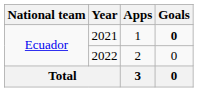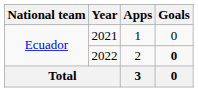(174, 35) bold -> (174, 35) normal
(174, 55) normal -> (174, 55) bold
